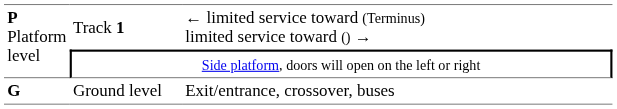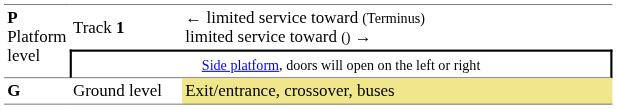(290, 90) no background -> (290, 90) khaki background
